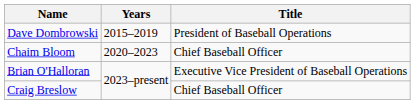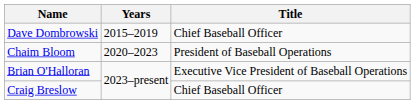(253, 33) President of Baseball Operations -> (228, 33) Chief Baseball Officer
(228, 52) Chief Baseball Officer -> (253, 52) President of Baseball Operations
